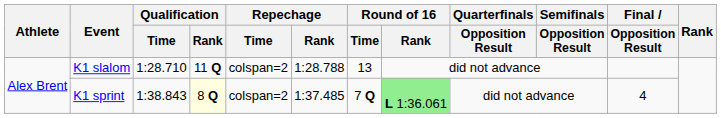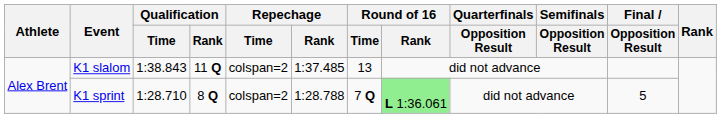(161, 68) 1:28.710 -> (161, 68) 1:38.843
(319, 68) 1:28.788 -> (319, 68) 1:37.485
(161, 96) 1:38.843 -> (161, 96) 1:28.710
(208, 96) lightyellow background -> (208, 96) no background
(319, 96) 1:37.485 -> (319, 96) 1:28.788
(643, 96) 4 -> (643, 96) 5
